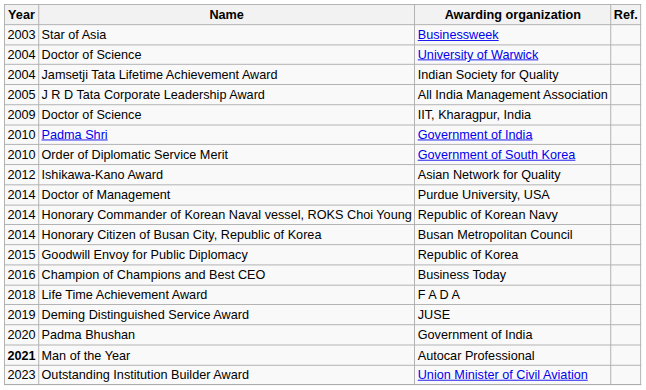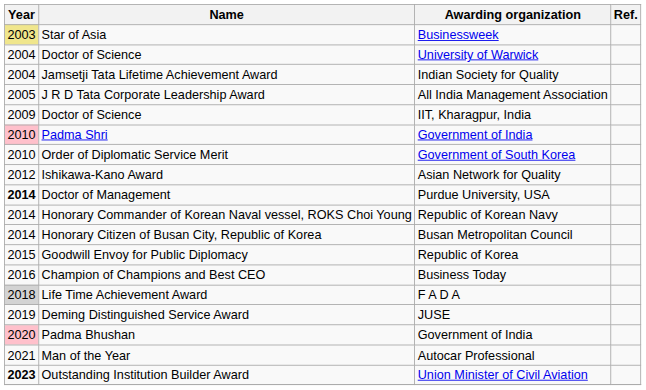(21, 35) no background -> (21, 35) khaki background
(21, 135) no background -> (21, 135) pink background
(21, 195) normal -> (21, 195) bold
(21, 295) no background -> (21, 295) lightgrey background
(21, 335) no background -> (21, 335) pink background
(21, 355) bold -> (21, 355) normal
(21, 375) normal -> (21, 375) bold
